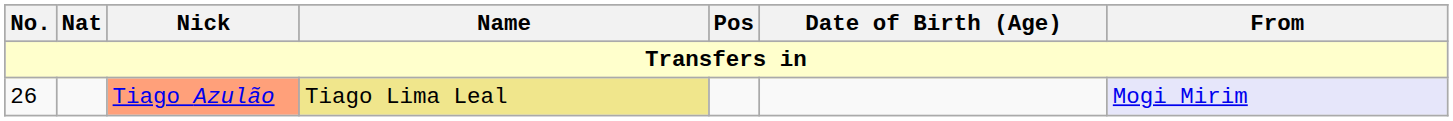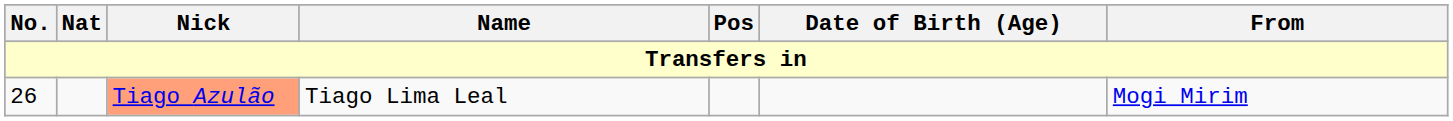(406, 97) khaki background -> (406, 97) no background
(1180, 97) lavender background -> (1180, 97) no background
